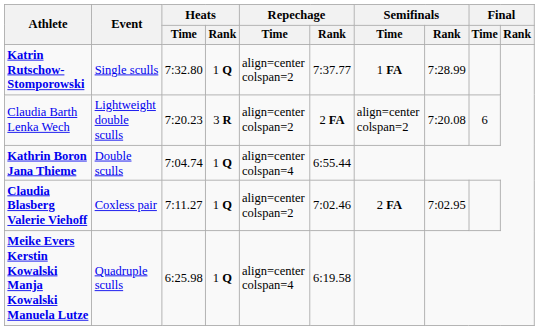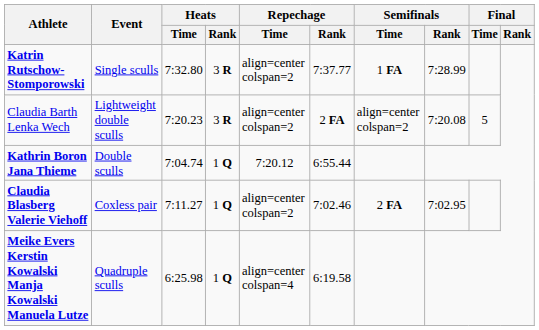(222, 70) 1 Q -> (222, 70) 3 R
(485, 120) 6 -> (485, 120) 5
(273, 163) align=center colspan=4 -> (275, 163) 7:20.12
